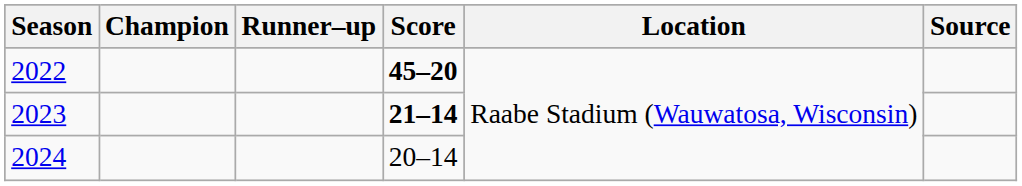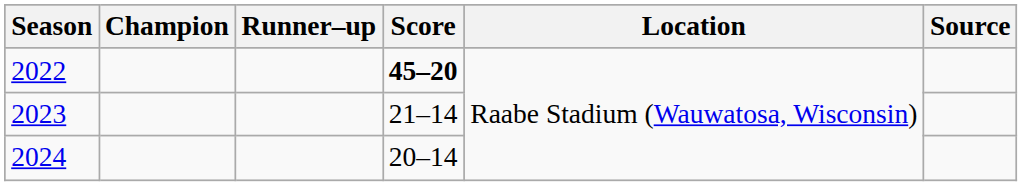(423, 113) bold -> (423, 113) normal
